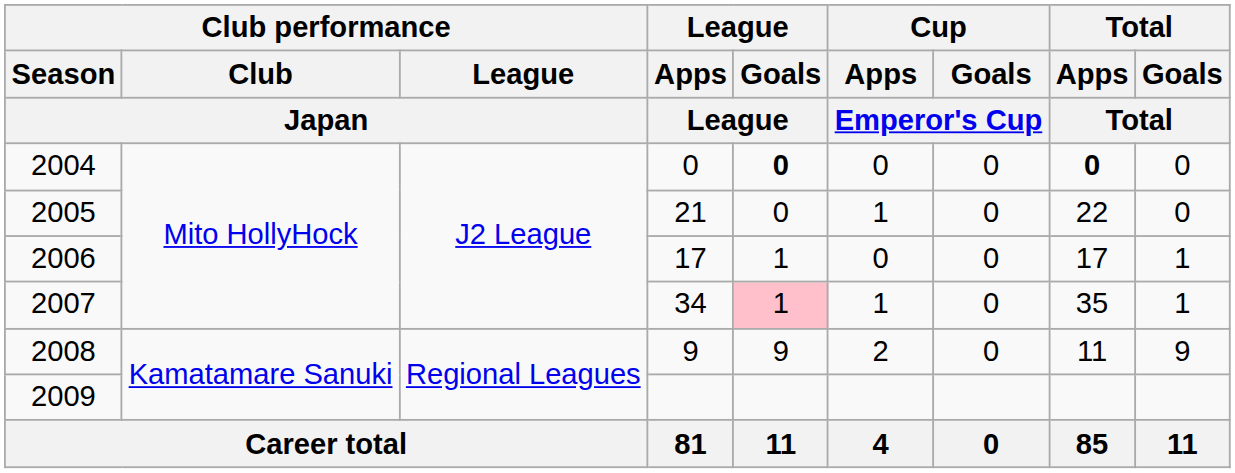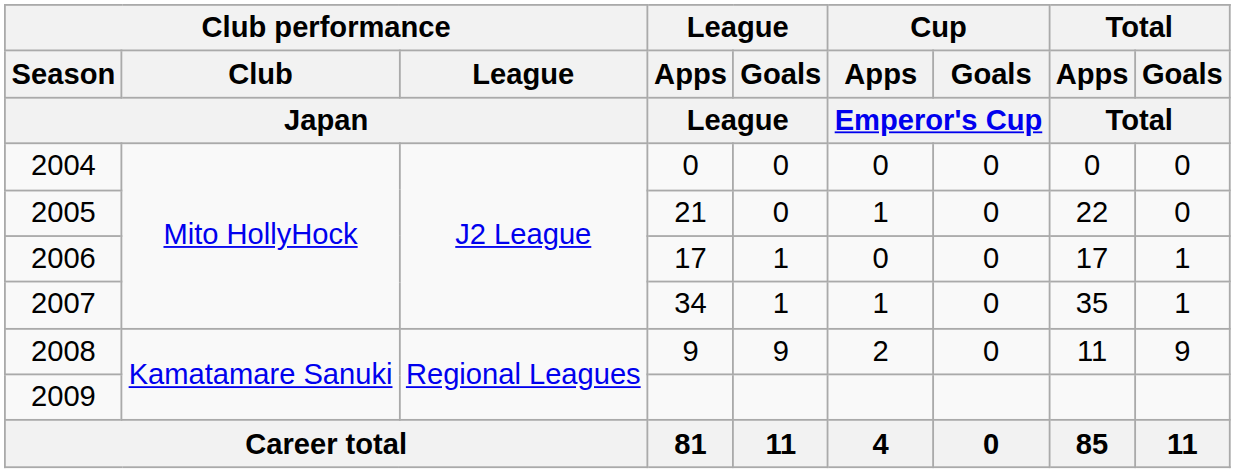(781, 166) bold -> (781, 166) normal
(1092, 166) bold -> (1092, 166) normal
(781, 304) pink background -> (781, 304) no background
